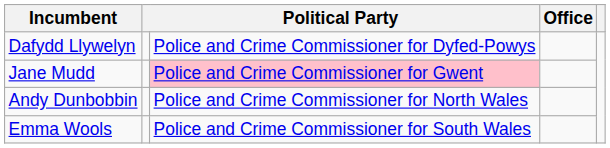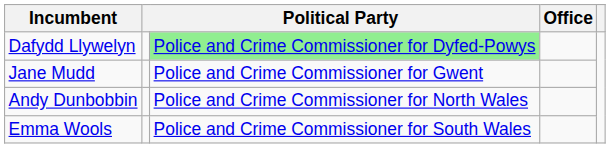(345, 45) no background -> (345, 45) lightgreen background
(318, 73) pink background -> (318, 73) no background
